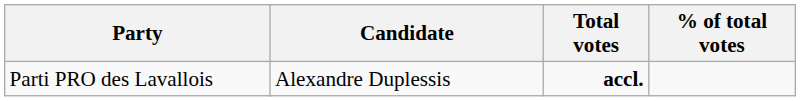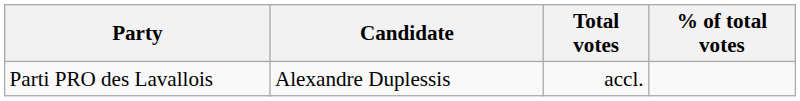(623, 78) bold -> (624, 78) normal
